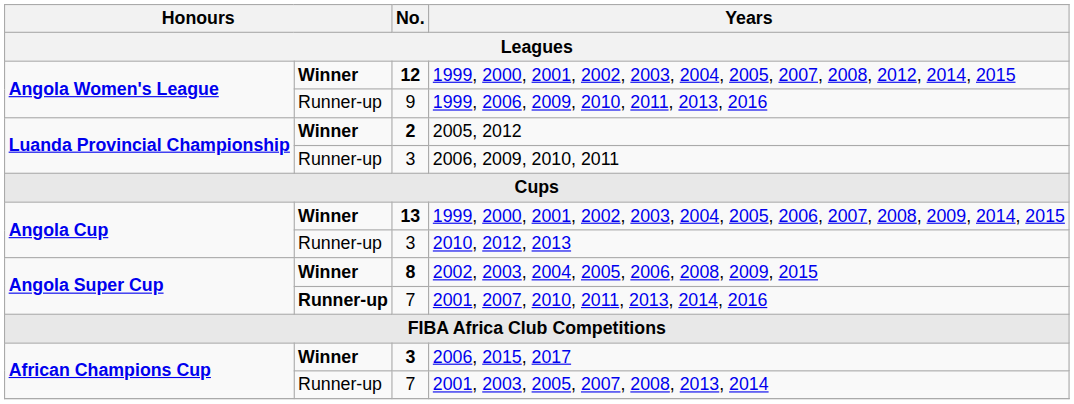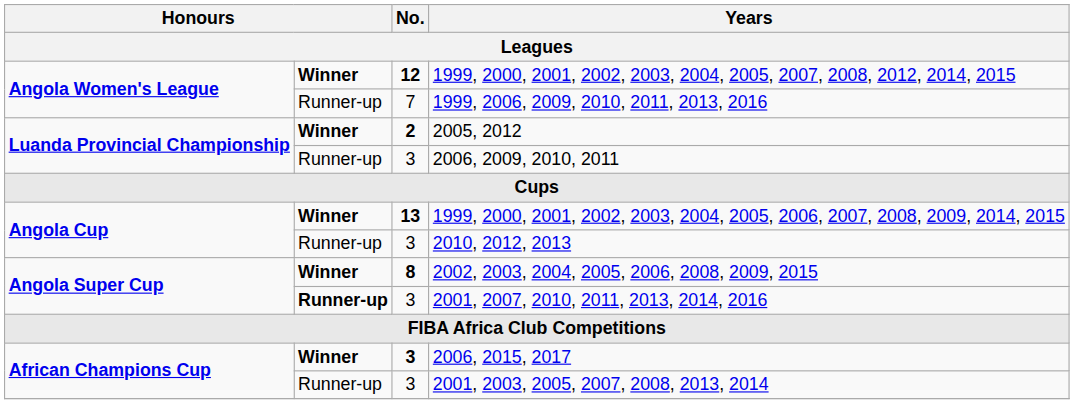(410, 103) 9 -> (410, 103) 7
(410, 300) 7 -> (410, 300) 3
(410, 384) 7 -> (410, 384) 3
